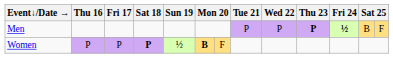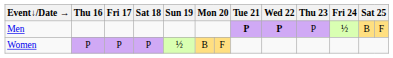(246, 29) normal -> (246, 29) bold
(279, 29) normal -> (279, 29) bold
(313, 29) bold -> (313, 29) normal
(344, 29) bold -> (344, 29) normal
(148, 45) bold -> (148, 45) normal
(205, 45) bold -> (205, 45) normal
